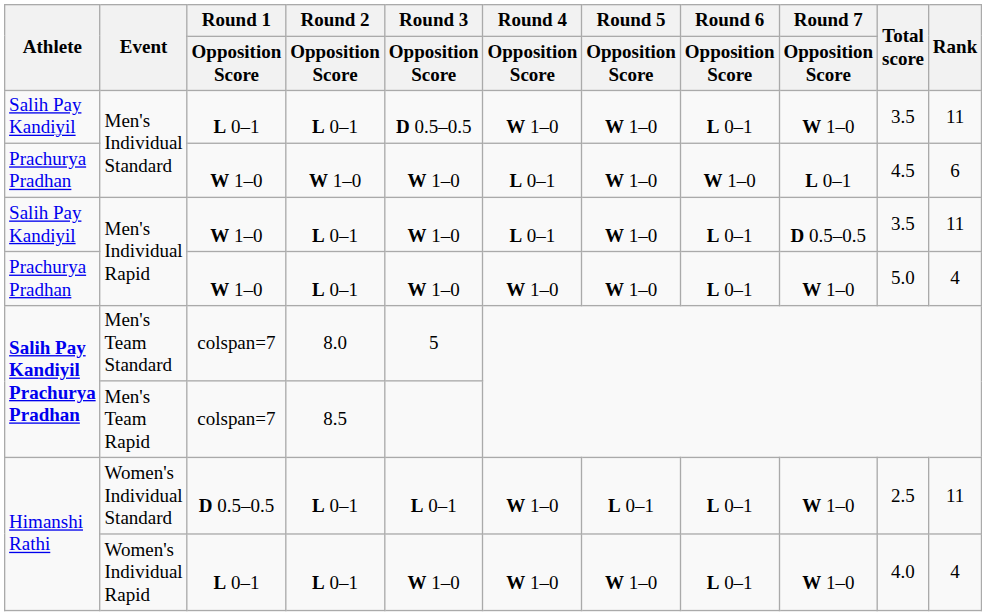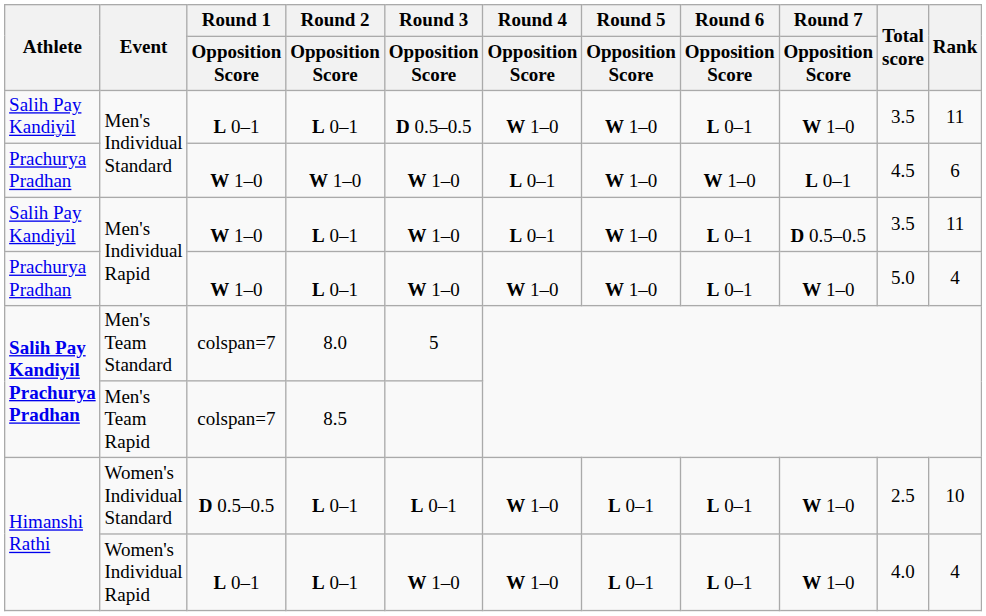(955, 495) 11 -> (955, 495) 10
(631, 583) W 1–0 -> (631, 583) L 0–1
